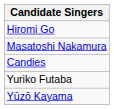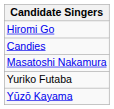(57, 46) Masatoshi Nakamura -> (26, 46) Candies
(26, 63) Candies -> (57, 63) Masatoshi Nakamura
